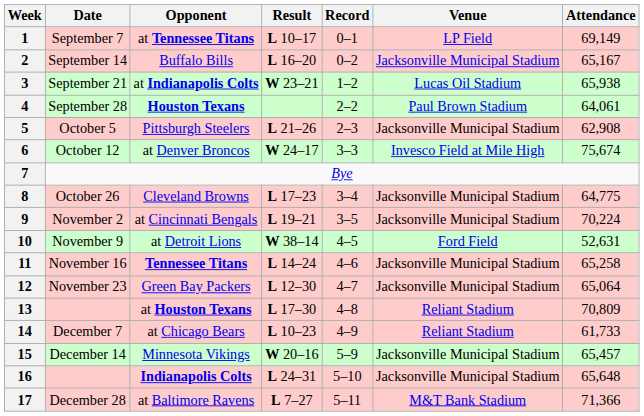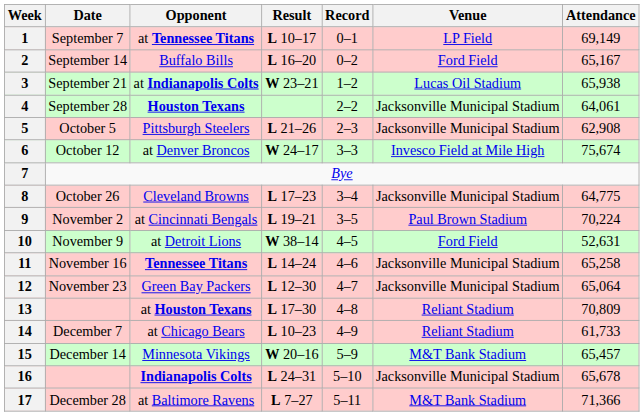(468, 60) Jacksonville Municipal Stadium -> (468, 60) Ford Field
(468, 106) Paul Brown Stadium -> (468, 106) Jacksonville Municipal Stadium
(468, 219) Jacksonville Municipal Stadium -> (468, 219) Paul Brown Stadium
(468, 354) Jacksonville Municipal Stadium -> (468, 354) M&T Bank Stadium
(601, 377) 65,648 -> (601, 377) 65,678
